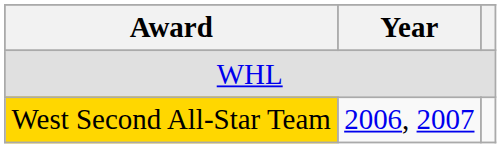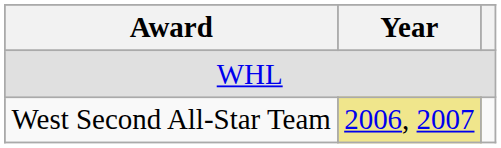(171, 119) gold background -> (171, 119) no background
(409, 119) no background -> (409, 119) khaki background
